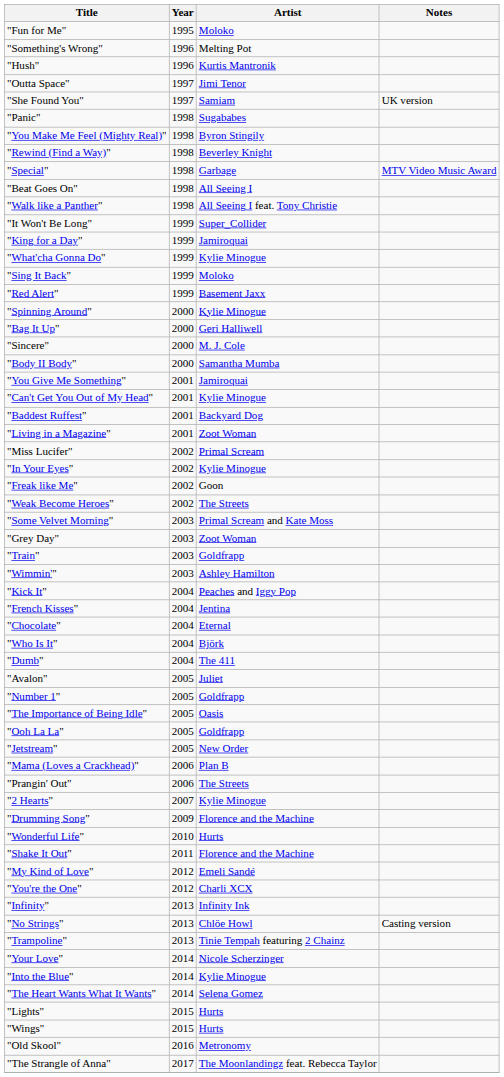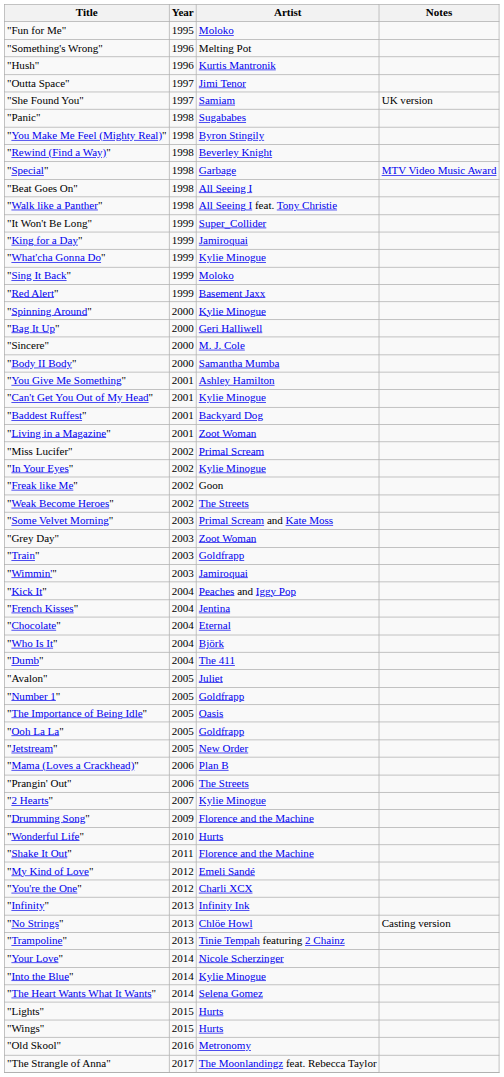(223, 380) Jamiroquai -> (237, 380) Ashley Hamilton
(237, 573) Ashley Hamilton -> (223, 573) Jamiroquai
